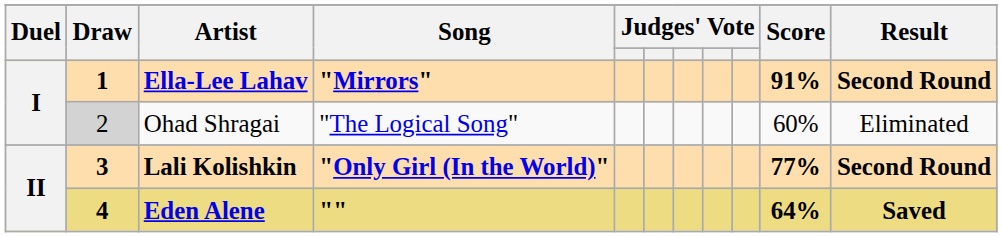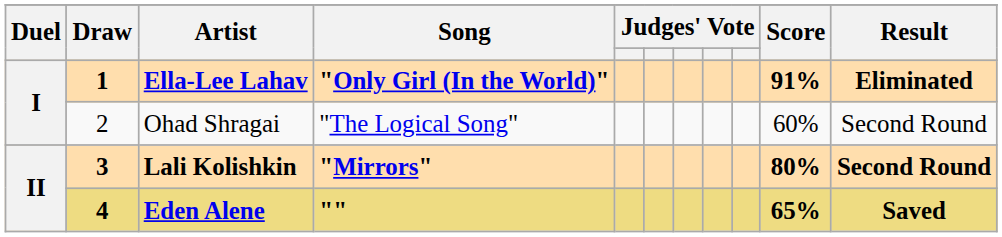(376, 81) "Mirrors" -> (464, 81) "Only Girl (In the World)"
(914, 81) Second Round -> (914, 81) Eliminated
(102, 124) lightgrey background -> (102, 124) no background
(914, 124) Eliminated -> (914, 124) Second Round
(464, 167) "Only Girl (In the World)" -> (376, 167) "Mirrors"
(796, 167) 77% -> (796, 167) 80%
(796, 210) 64% -> (796, 210) 65%
